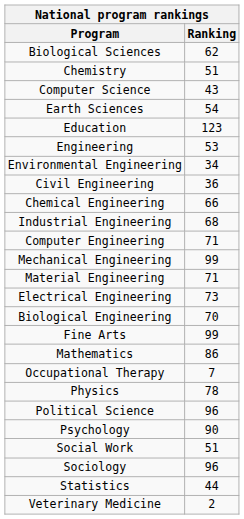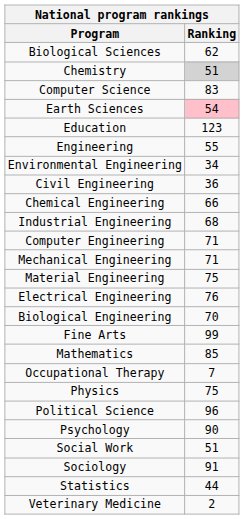(212, 71) no background -> (212, 71) lightgrey background
(212, 90) 43 -> (212, 90) 83
(212, 109) no background -> (212, 109) pink background
(212, 146) 53 -> (212, 146) 55
(212, 260) 99 -> (212, 260) 71
(212, 278) 71 -> (212, 278) 75
(212, 297) 73 -> (212, 297) 76
(212, 354) 86 -> (212, 354) 85
(212, 392) 78 -> (212, 392) 75
(212, 467) 96 -> (212, 467) 91
